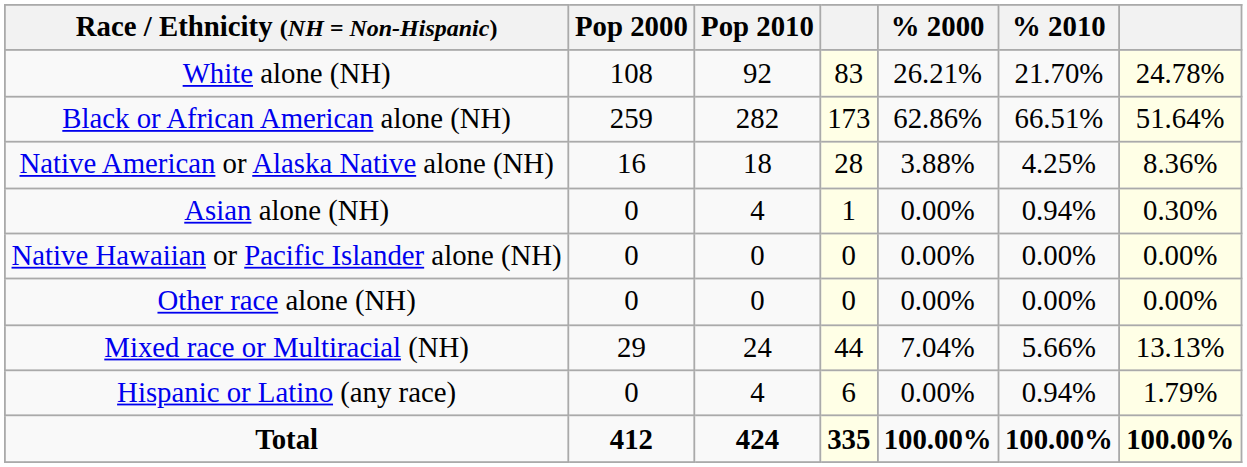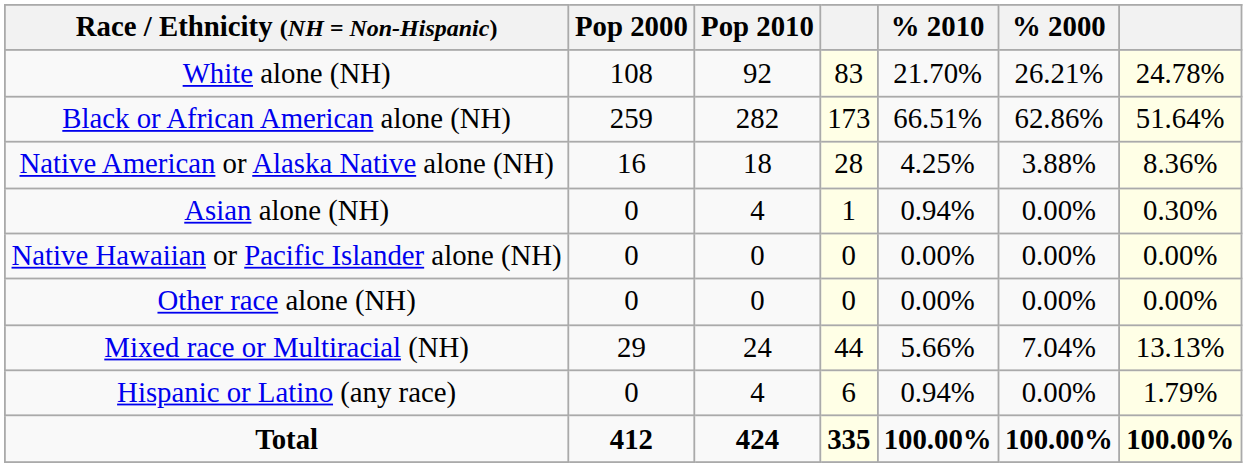columns swapped: (938, 27) <-> (1059, 27)
